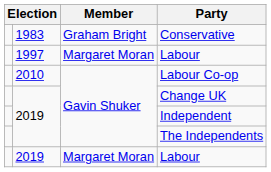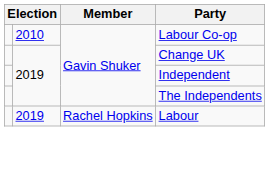- row: (30, 34)
- row: (30, 55)
(109, 156) Margaret Moran -> (108, 116) Rachel Hopkins
